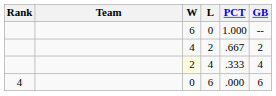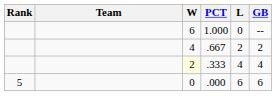columns swapped: (210, 13) <-> (235, 13)
(20, 82) 4 -> (20, 82) 5
